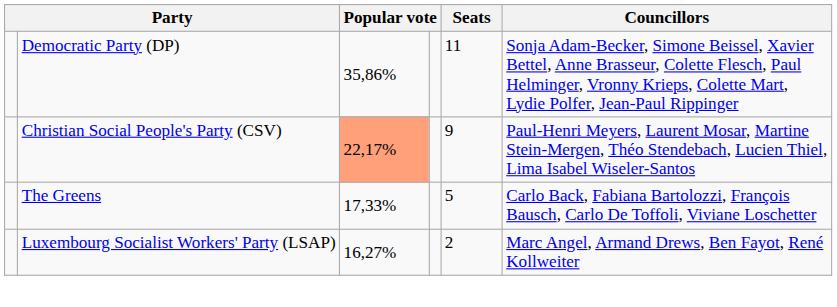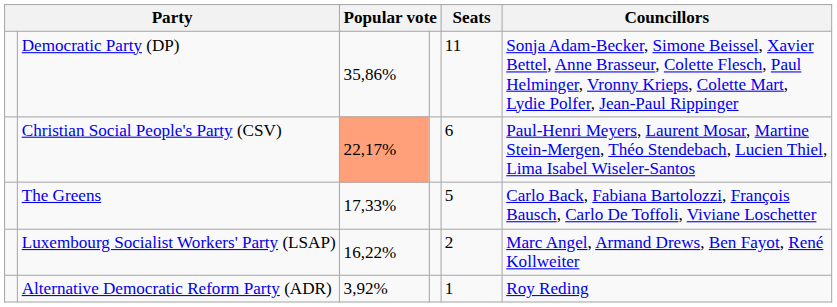(449, 130) 9 -> (449, 130) 6
(370, 251) 16,27% -> (370, 251) 16,22%
+ row: (177, 288)
